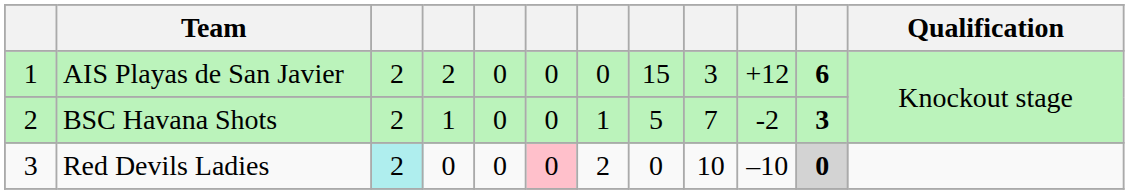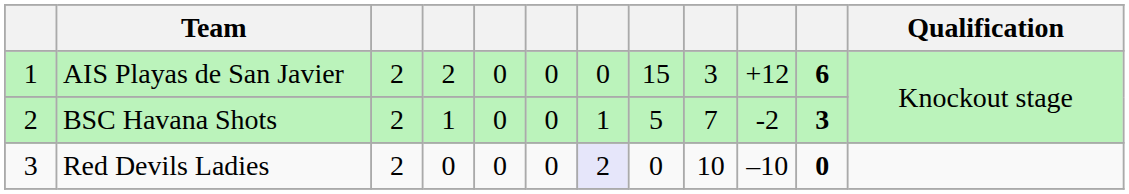(397, 166) paleturquoise background -> (397, 166) no background
(551, 166) pink background -> (551, 166) no background
(603, 166) no background -> (603, 166) lavender background
(822, 166) lightgrey background -> (822, 166) no background
